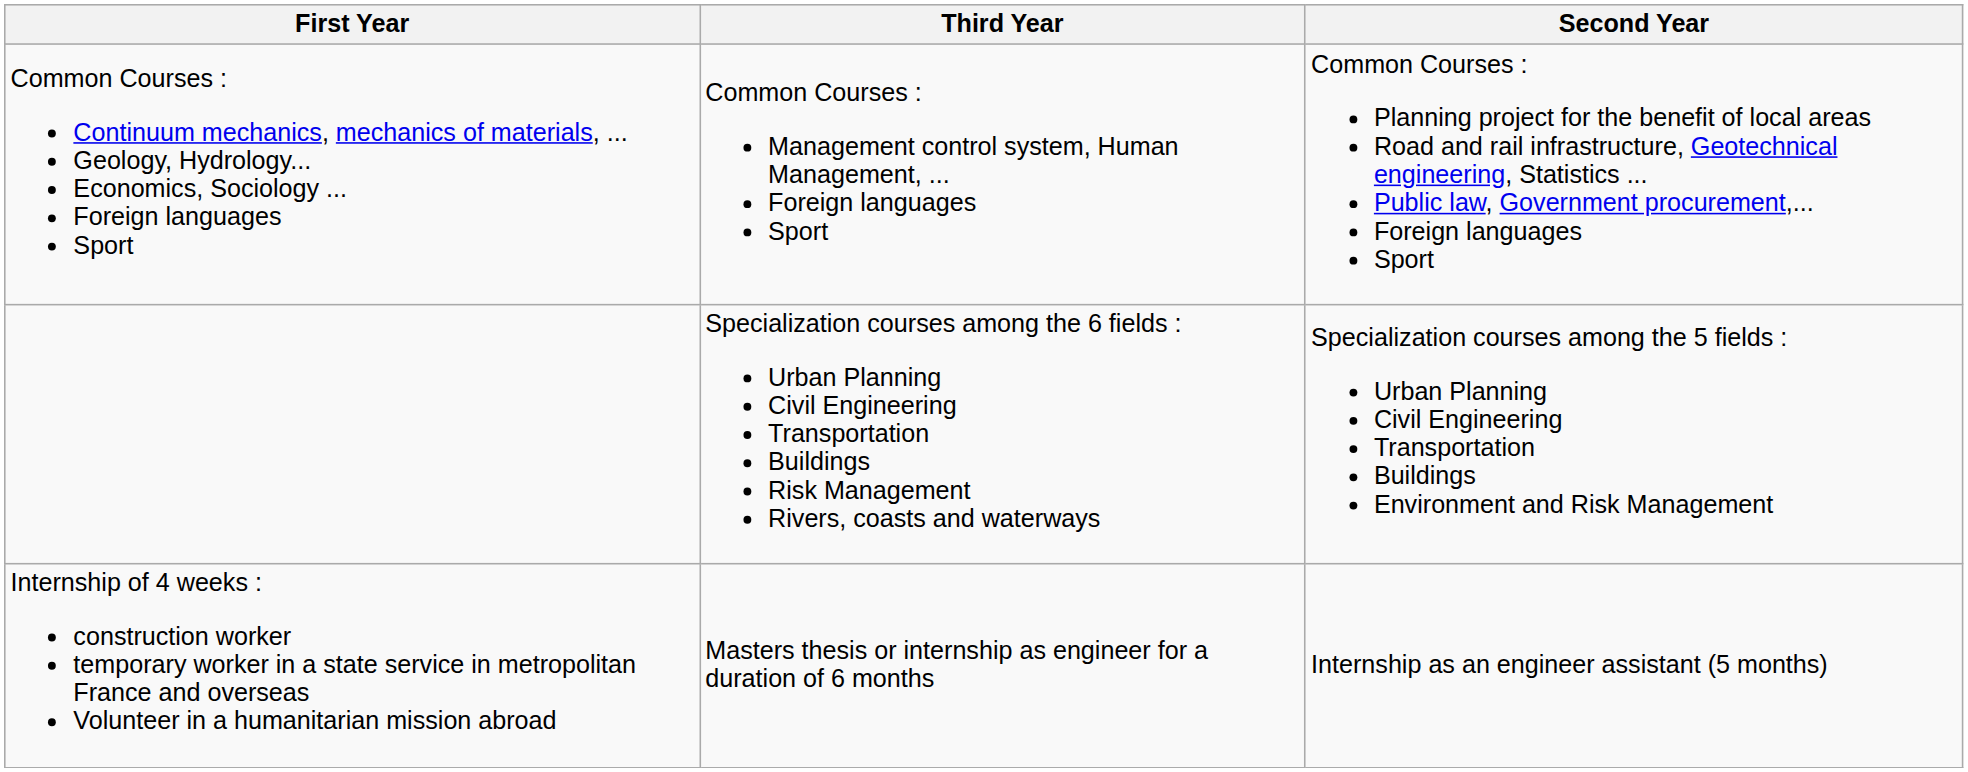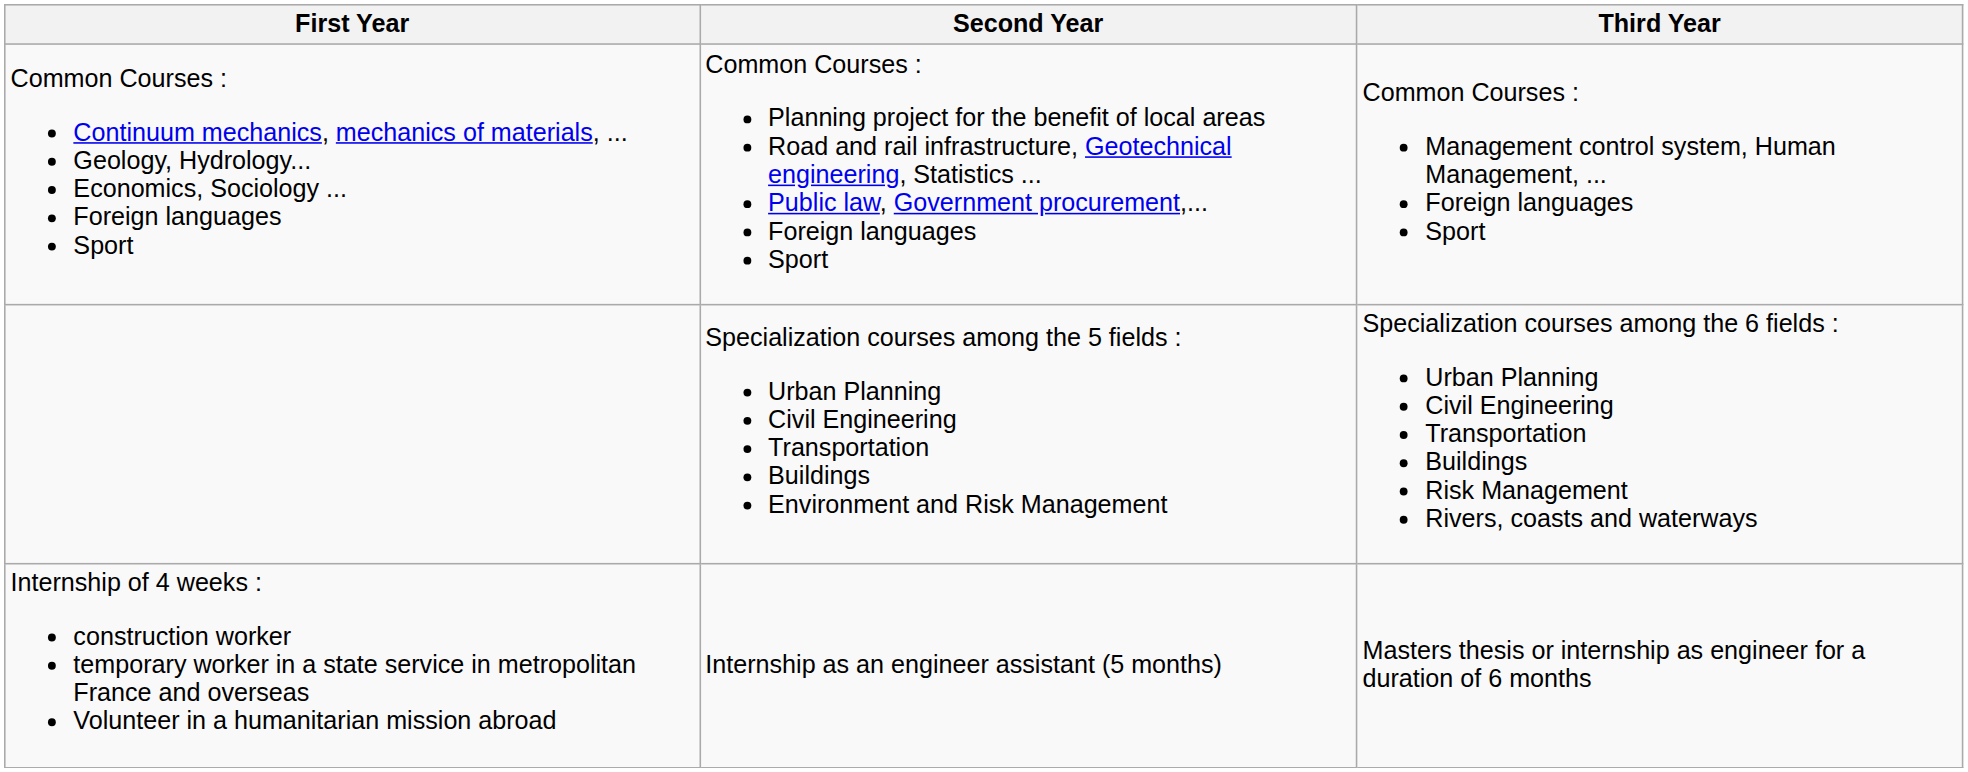columns swapped: (1634, 24) <-> (1002, 24)
